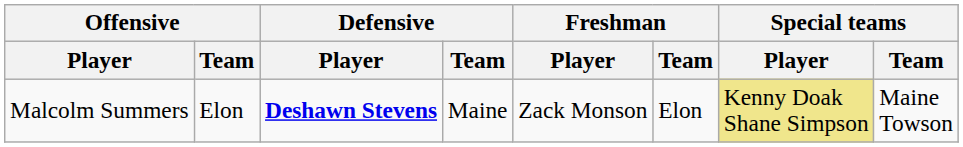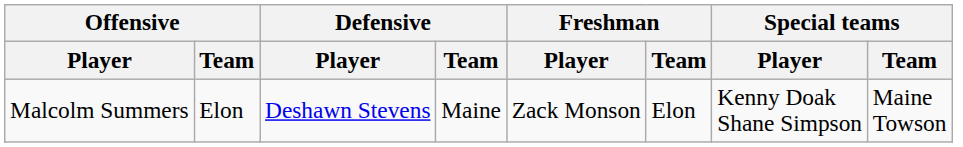(351, 110) bold -> (348, 110) normal
(796, 110) khaki background -> (790, 110) no background
